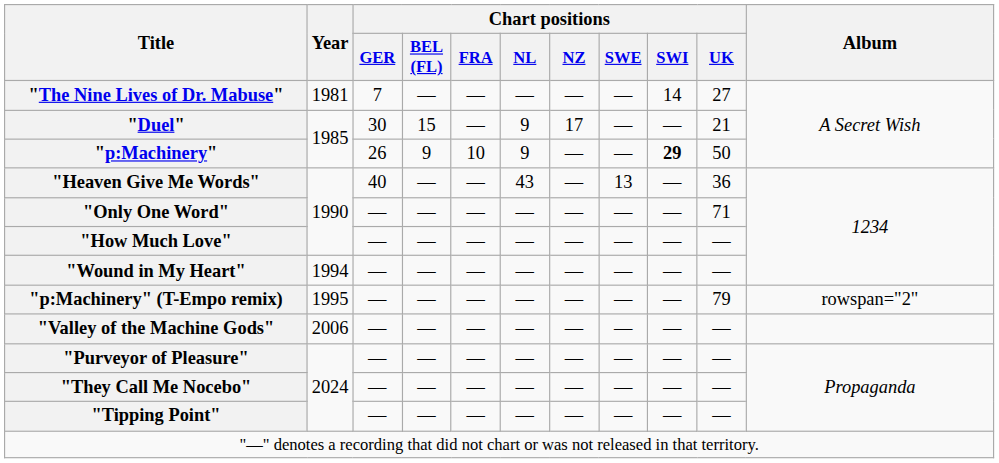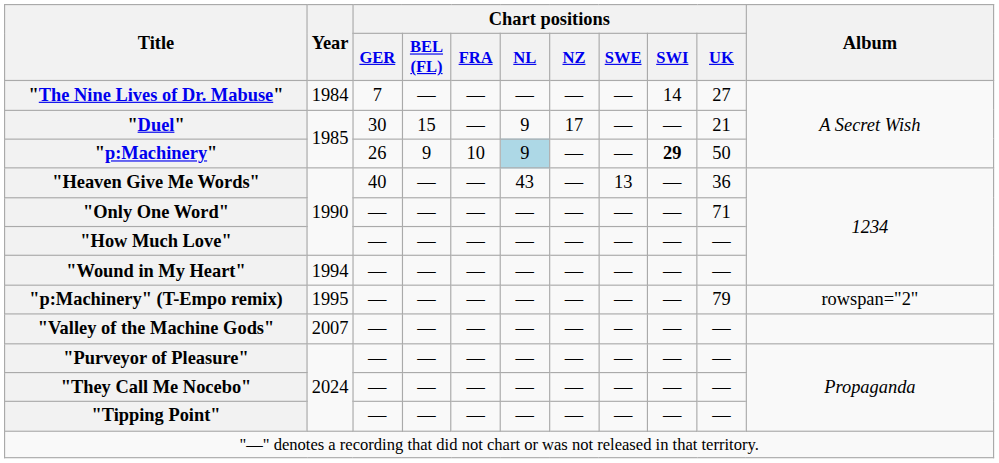(330, 95) 1981 -> (330, 95) 1984
(525, 153) no background -> (525, 153) lightblue background
(330, 328) 2006 -> (330, 328) 2007
